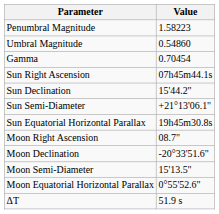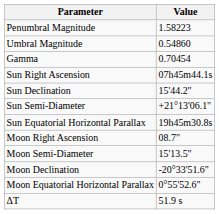rows swapped: (43, 153) <-> (50, 169)
